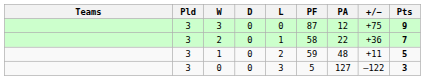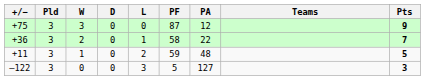columns swapped: (88, 11) <-> (374, 11)
